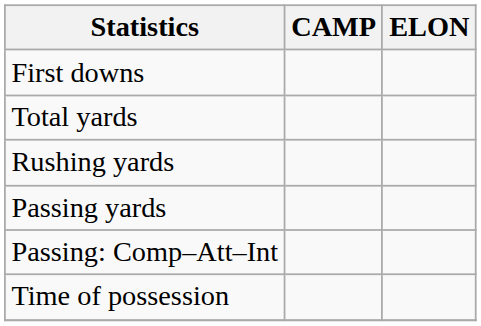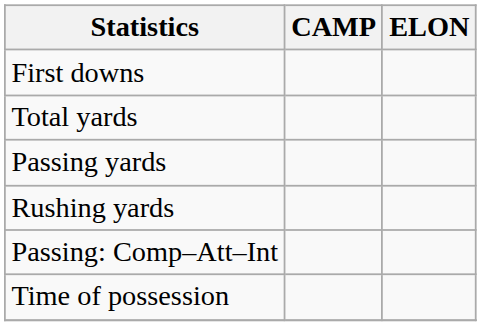rows swapped: (93, 162) <-> (89, 206)
